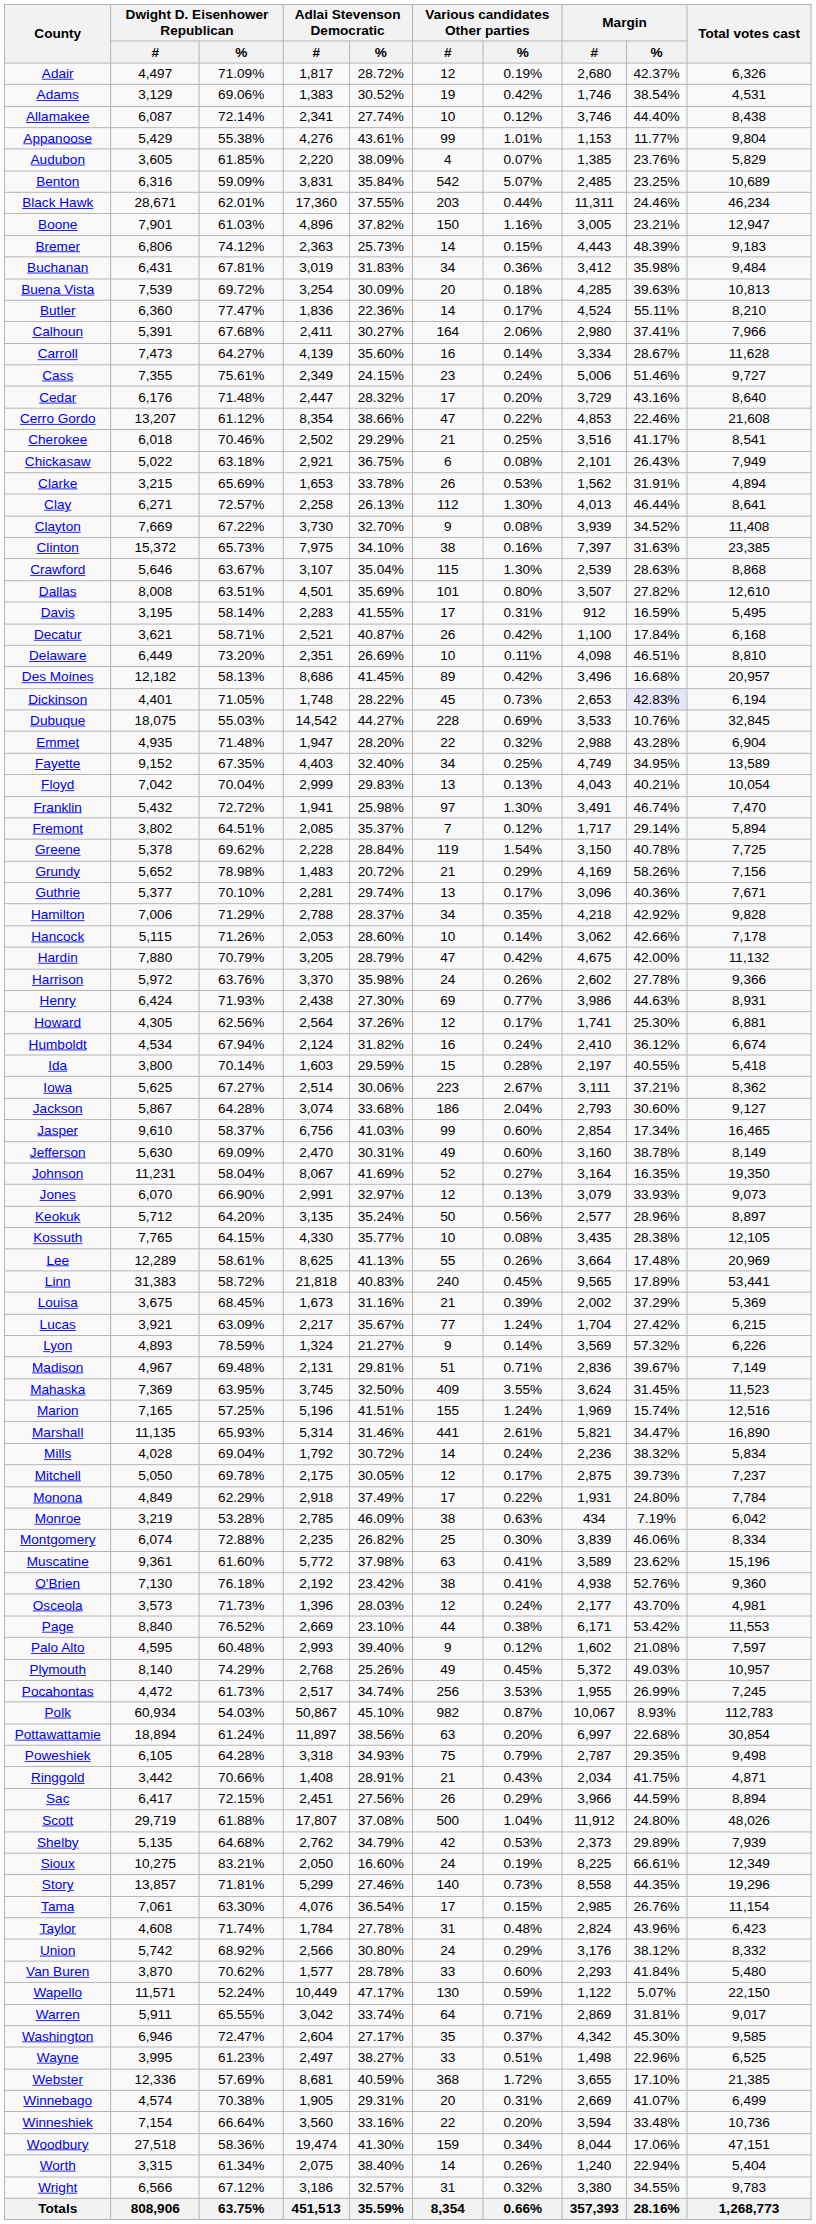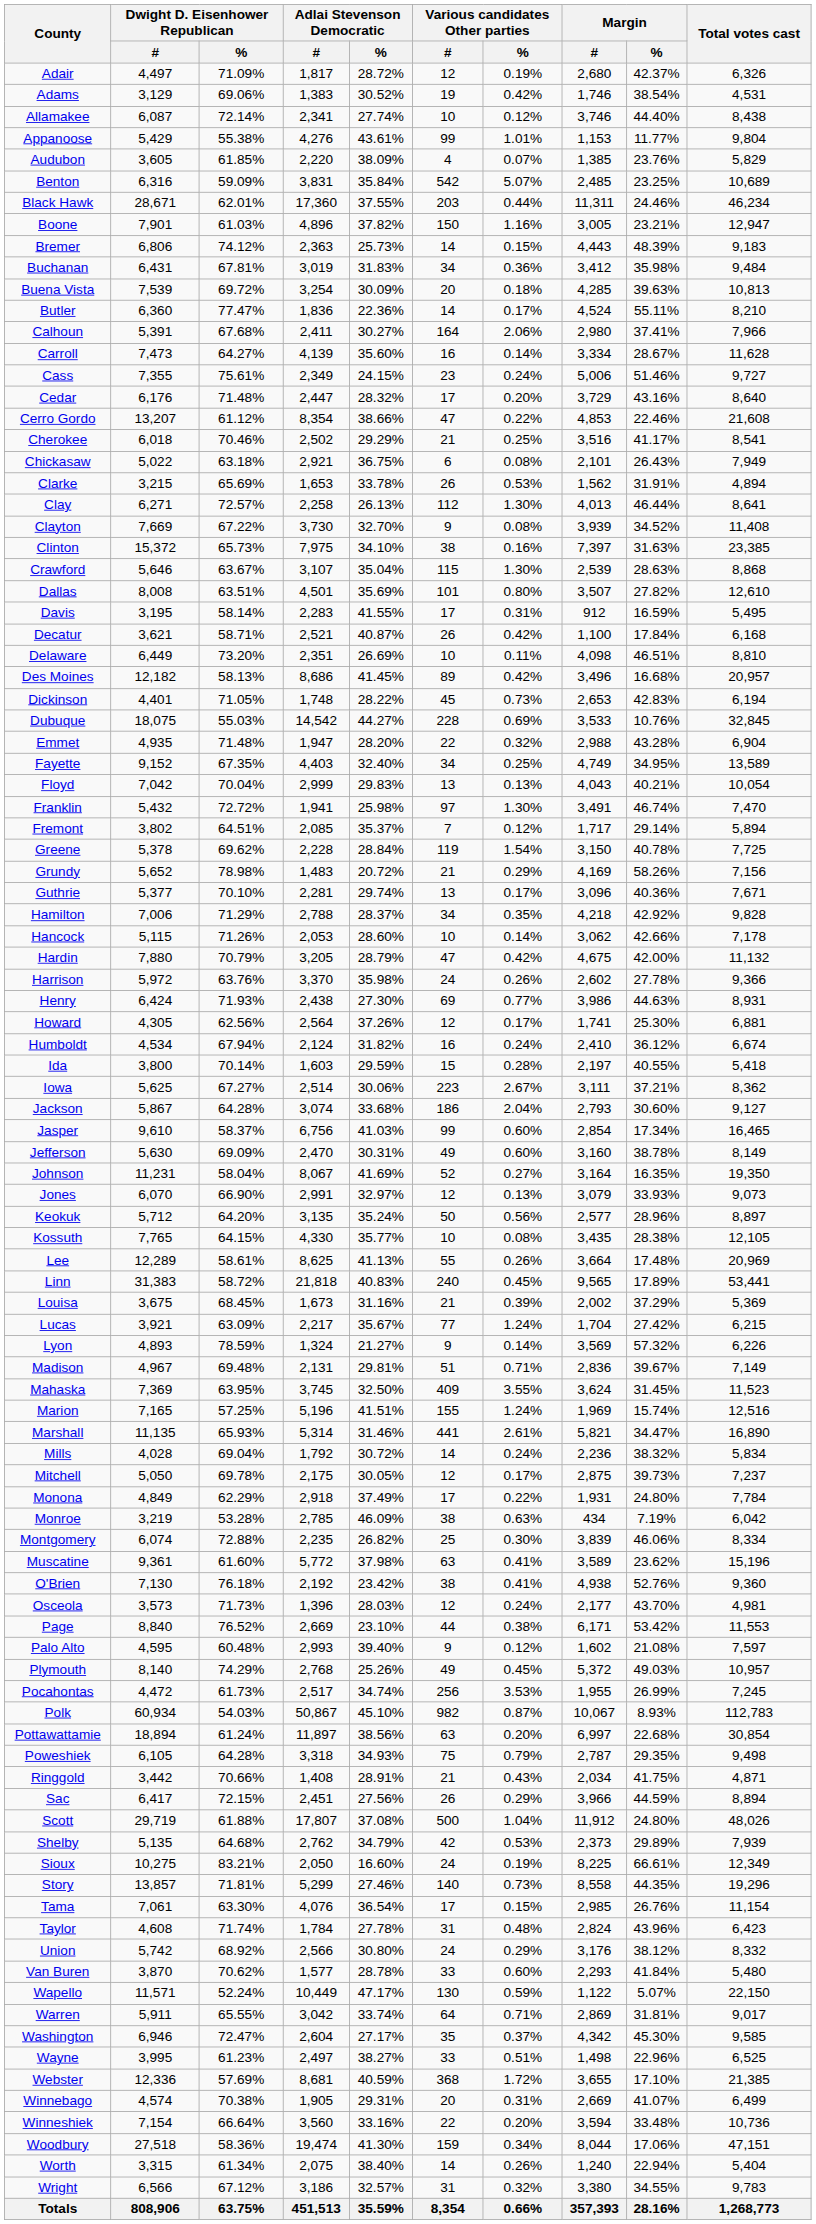(657, 699) lavender background -> (657, 699) no background
